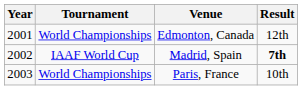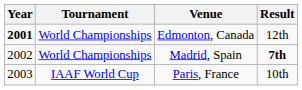(20, 34) normal -> (20, 34) bold
(95, 54) IAAF World Cup -> (95, 54) World Championships
(95, 74) World Championships -> (95, 74) IAAF World Cup
